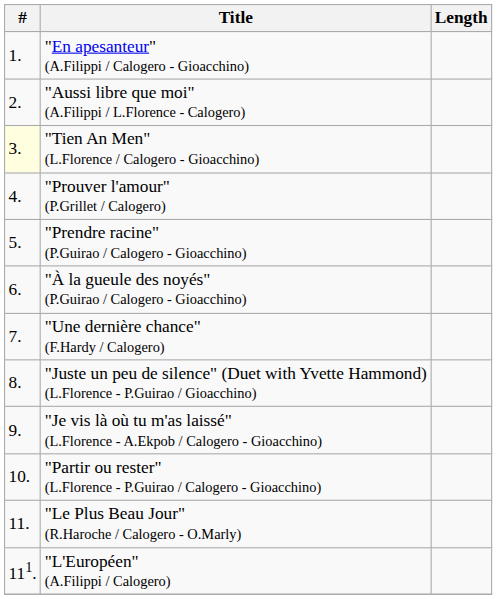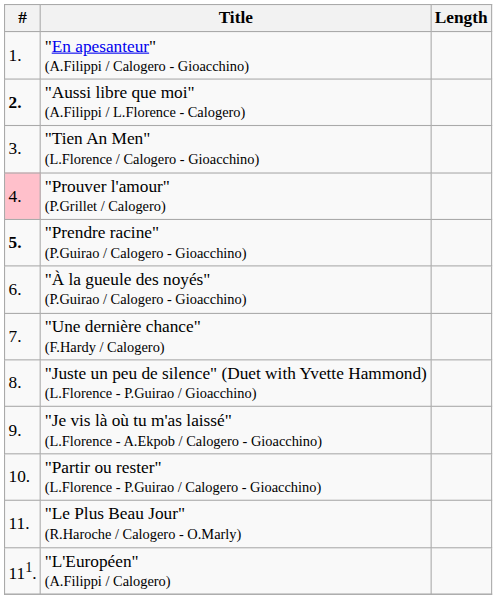(15, 102) normal -> (15, 102) bold
(15, 149) lightyellow background -> (15, 149) no background
(15, 195) no background -> (15, 195) pink background
(15, 242) normal -> (15, 242) bold
